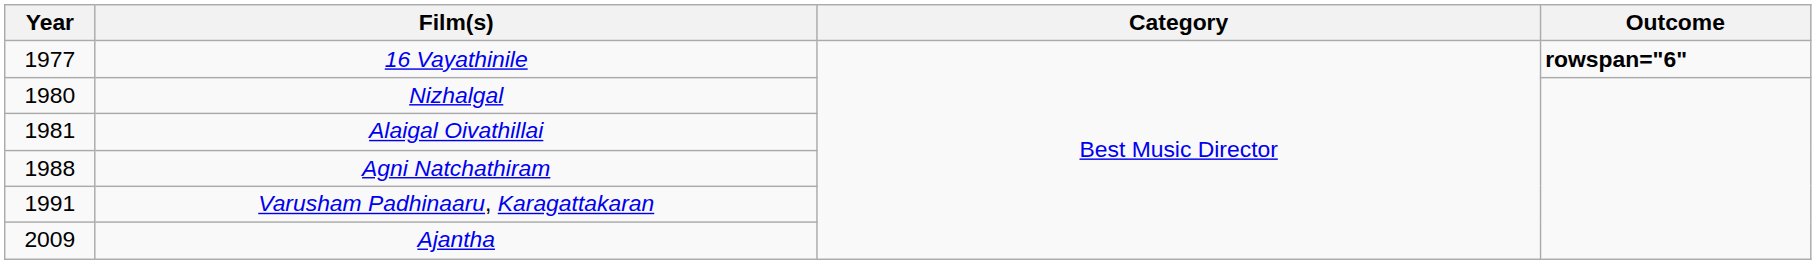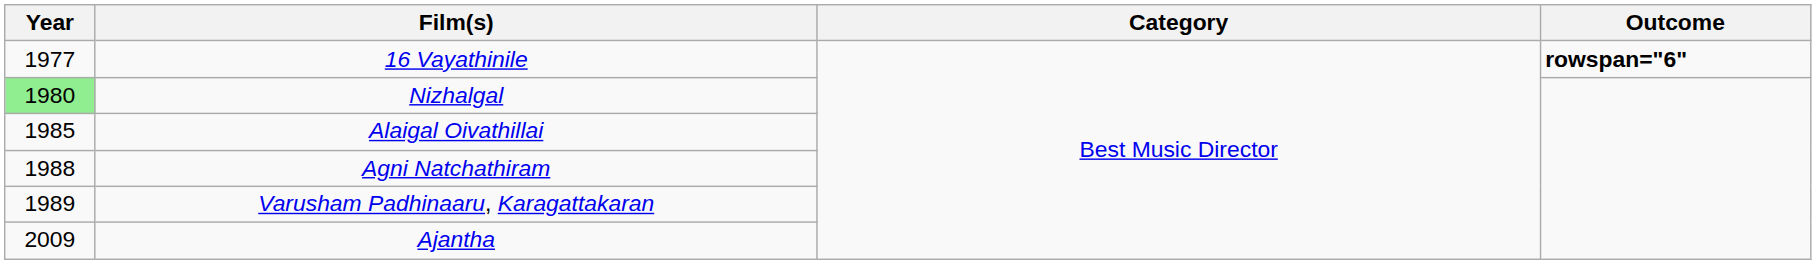(50, 95) no background -> (50, 95) lightgreen background
(50, 131) 1981 -> (50, 131) 1985
(50, 204) 1991 -> (50, 204) 1989
